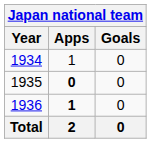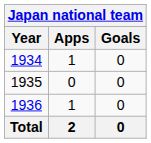(72, 82) bold -> (72, 82) normal
(72, 104) bold -> (72, 104) normal
